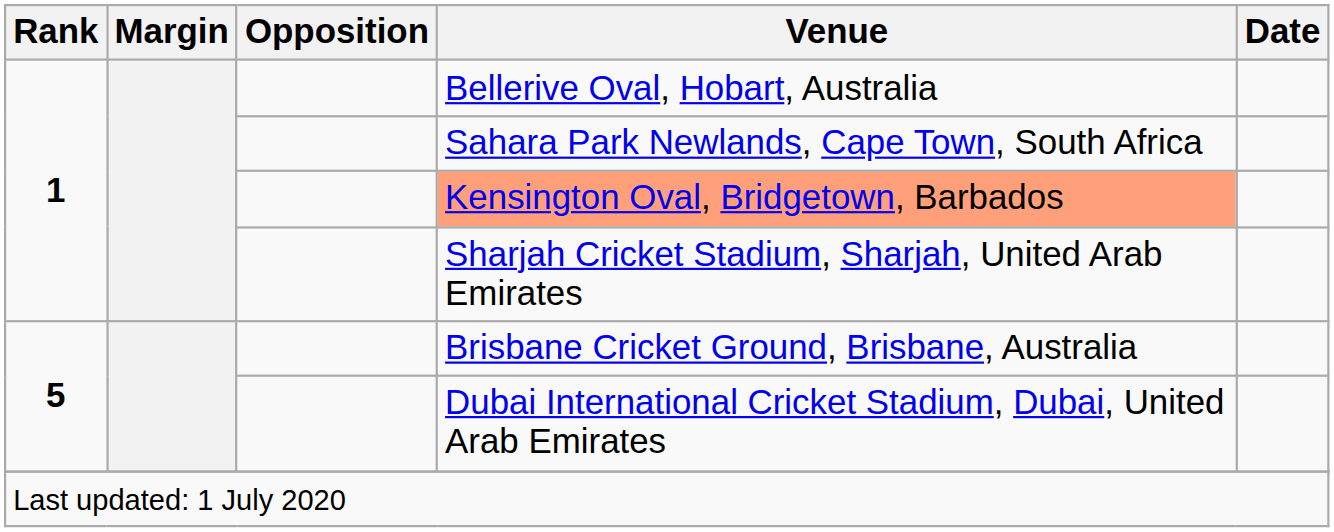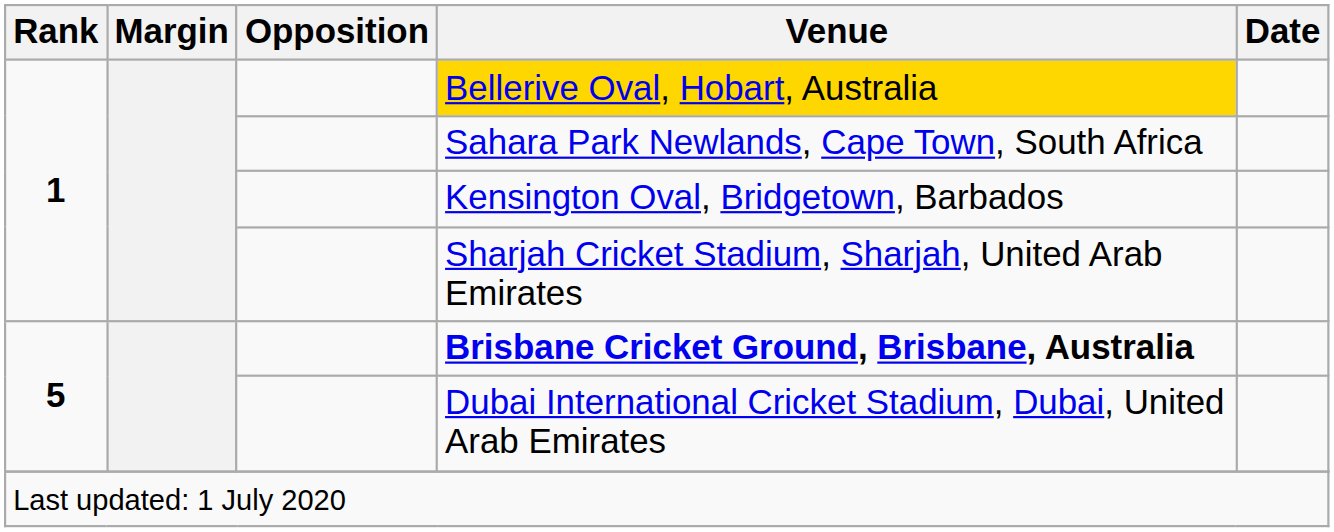(691, 87) no background -> (691, 87) gold background
(754, 198) lightsalmon background -> (754, 198) no background
(791, 347) normal -> (819, 347) bold
